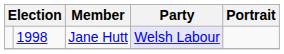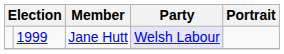(32, 37) 1998 -> (32, 37) 1999
